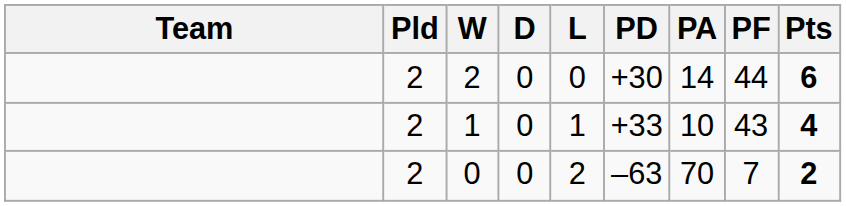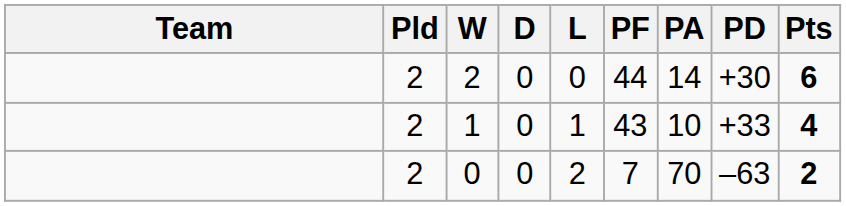columns swapped: (751, 28) <-> (637, 28)
